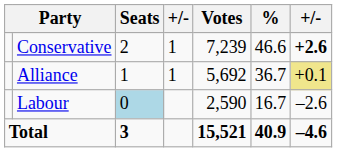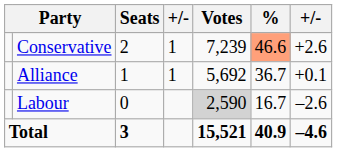(270, 47) no background -> (270, 47) lightsalmon background
(311, 47) bold -> (311, 47) normal
(311, 75) khaki background -> (311, 75) no background
(124, 103) lightblue background -> (124, 103) no background
(226, 103) no background -> (226, 103) lightgrey background
